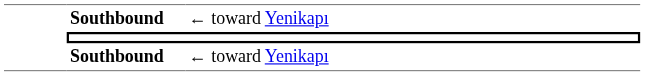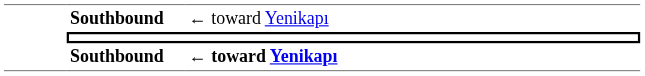(259, 56) normal -> (263, 56) bold
